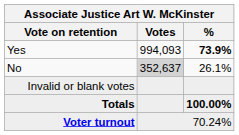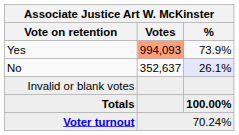(160, 50) no background -> (160, 50) lightsalmon background
(215, 50) bold -> (215, 50) normal
(160, 68) lightgrey background -> (160, 68) no background
(215, 68) no background -> (215, 68) lavender background
